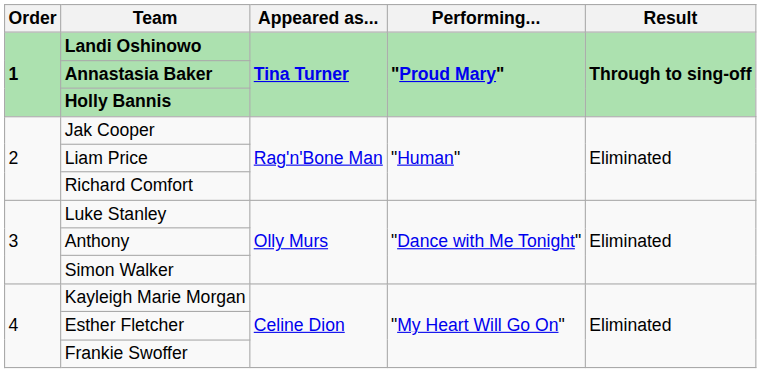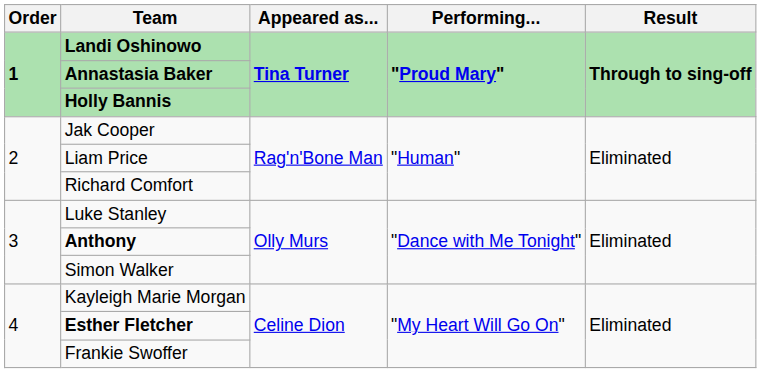(97, 241) normal -> (100, 241) bold
(124, 325) normal -> (129, 325) bold
